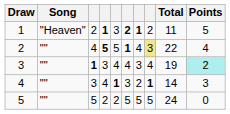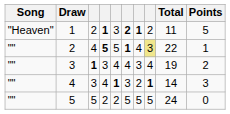columns swapped: (21, 13) <-> (63, 13)
(206, 48) 4 -> (206, 48) 1
(206, 65) paleturquoise background -> (206, 65) no background
